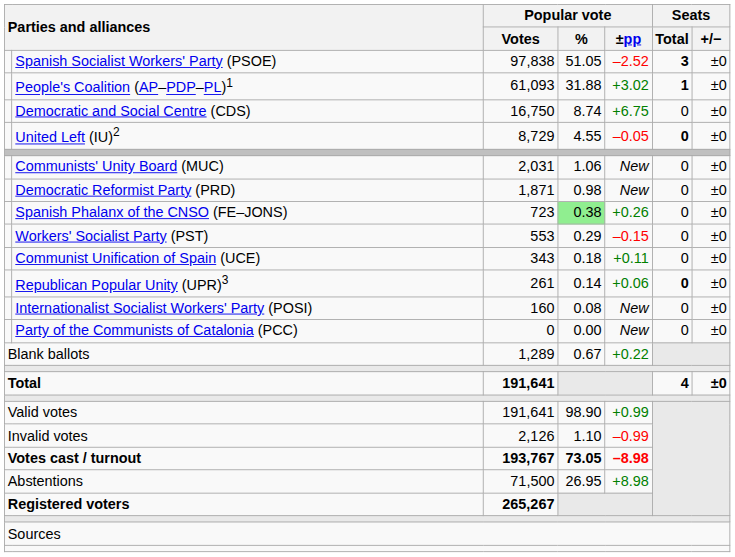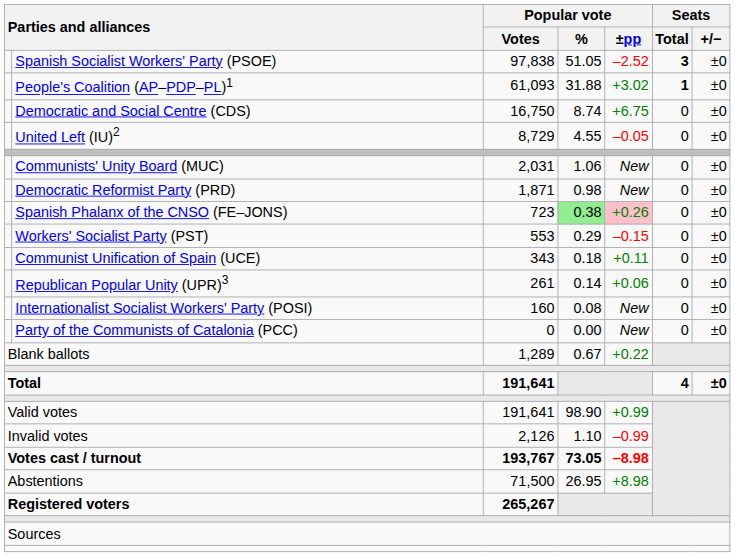(685, 135) bold -> (685, 135) normal
(630, 213) no background -> (630, 213) pink background
(685, 283) bold -> (685, 283) normal
